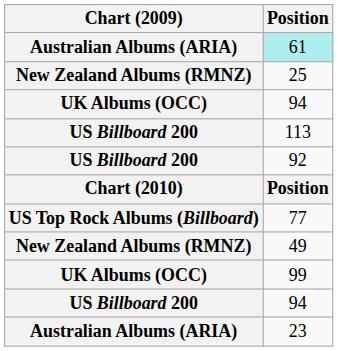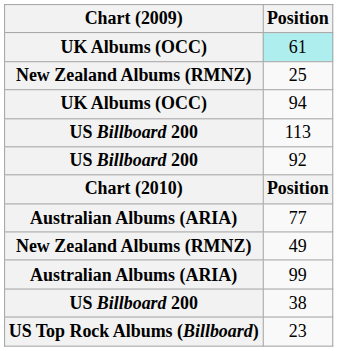(134, 47) Australian Albums (ARIA) -> (134, 47) UK Albums (OCC)
(134, 217) US Top Rock Albums (Billboard) -> (134, 217) Australian Albums (ARIA)
(134, 274) UK Albums (OCC) -> (134, 274) Australian Albums (ARIA)
(298, 302) 94 -> (298, 302) 38
(134, 331) Australian Albums (ARIA) -> (134, 331) US Top Rock Albums (Billboard)
